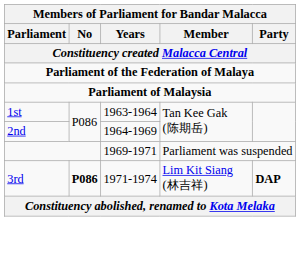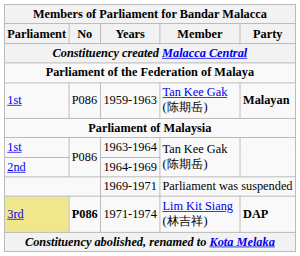+ row: (130, 100)
(15, 178) no background -> (15, 214) khaki background
